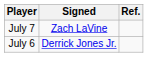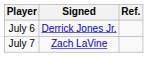rows swapped: (22, 44) <-> (22, 28)
